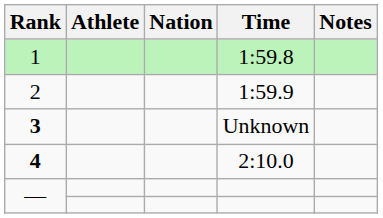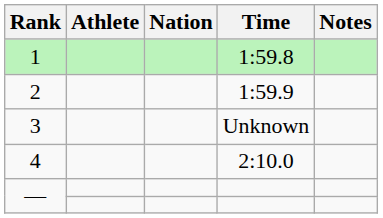(35, 126) bold -> (35, 126) normal
(35, 160) bold -> (35, 160) normal
